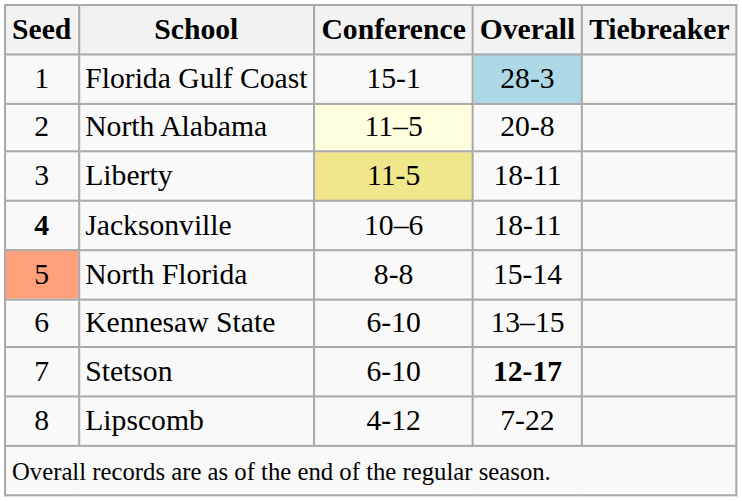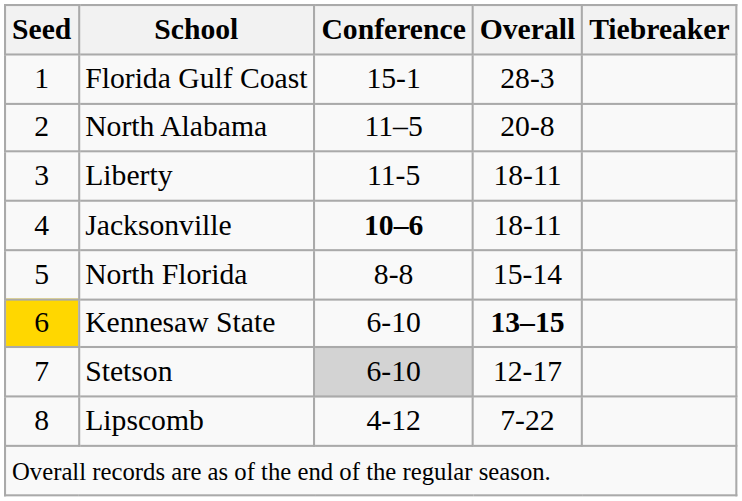(527, 78) lightblue background -> (527, 78) no background
(394, 127) lightyellow background -> (394, 127) no background
(394, 176) khaki background -> (394, 176) no background
(42, 225) bold -> (42, 225) normal
(394, 225) normal -> (394, 225) bold
(42, 273) lightsalmon background -> (42, 273) no background
(42, 322) no background -> (42, 322) gold background
(527, 322) normal -> (527, 322) bold
(394, 371) no background -> (394, 371) lightgrey background
(527, 371) bold -> (527, 371) normal
